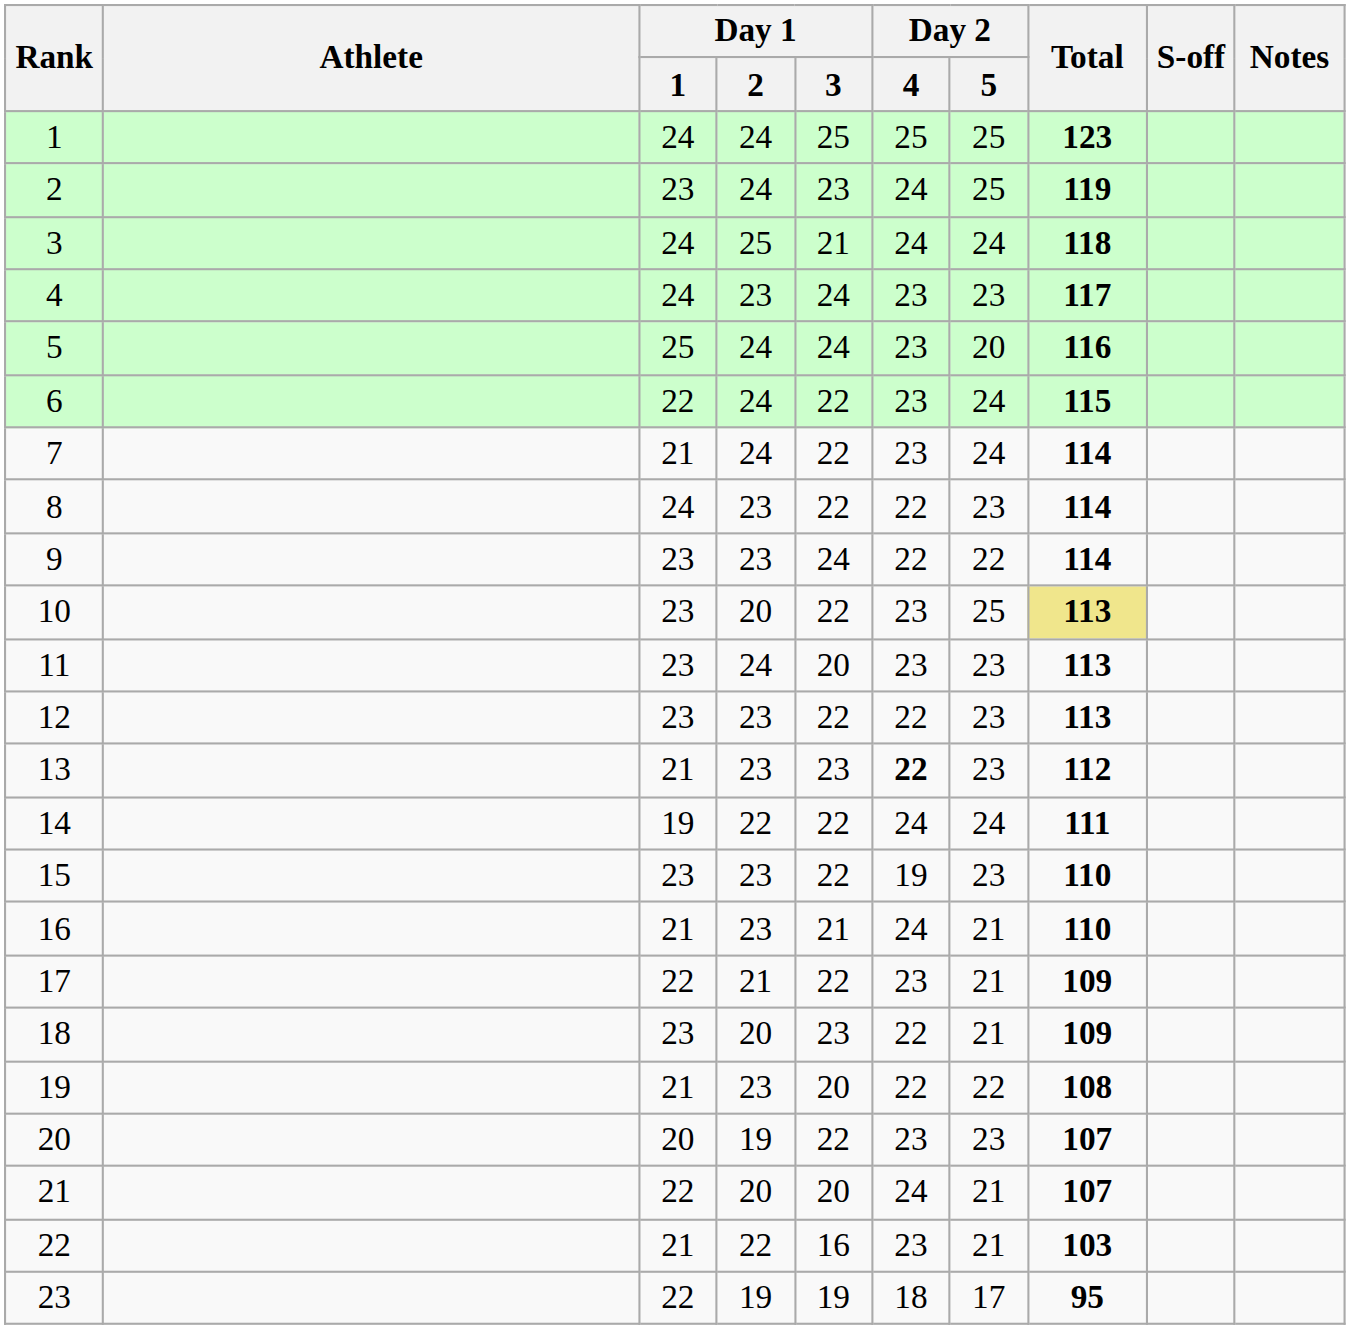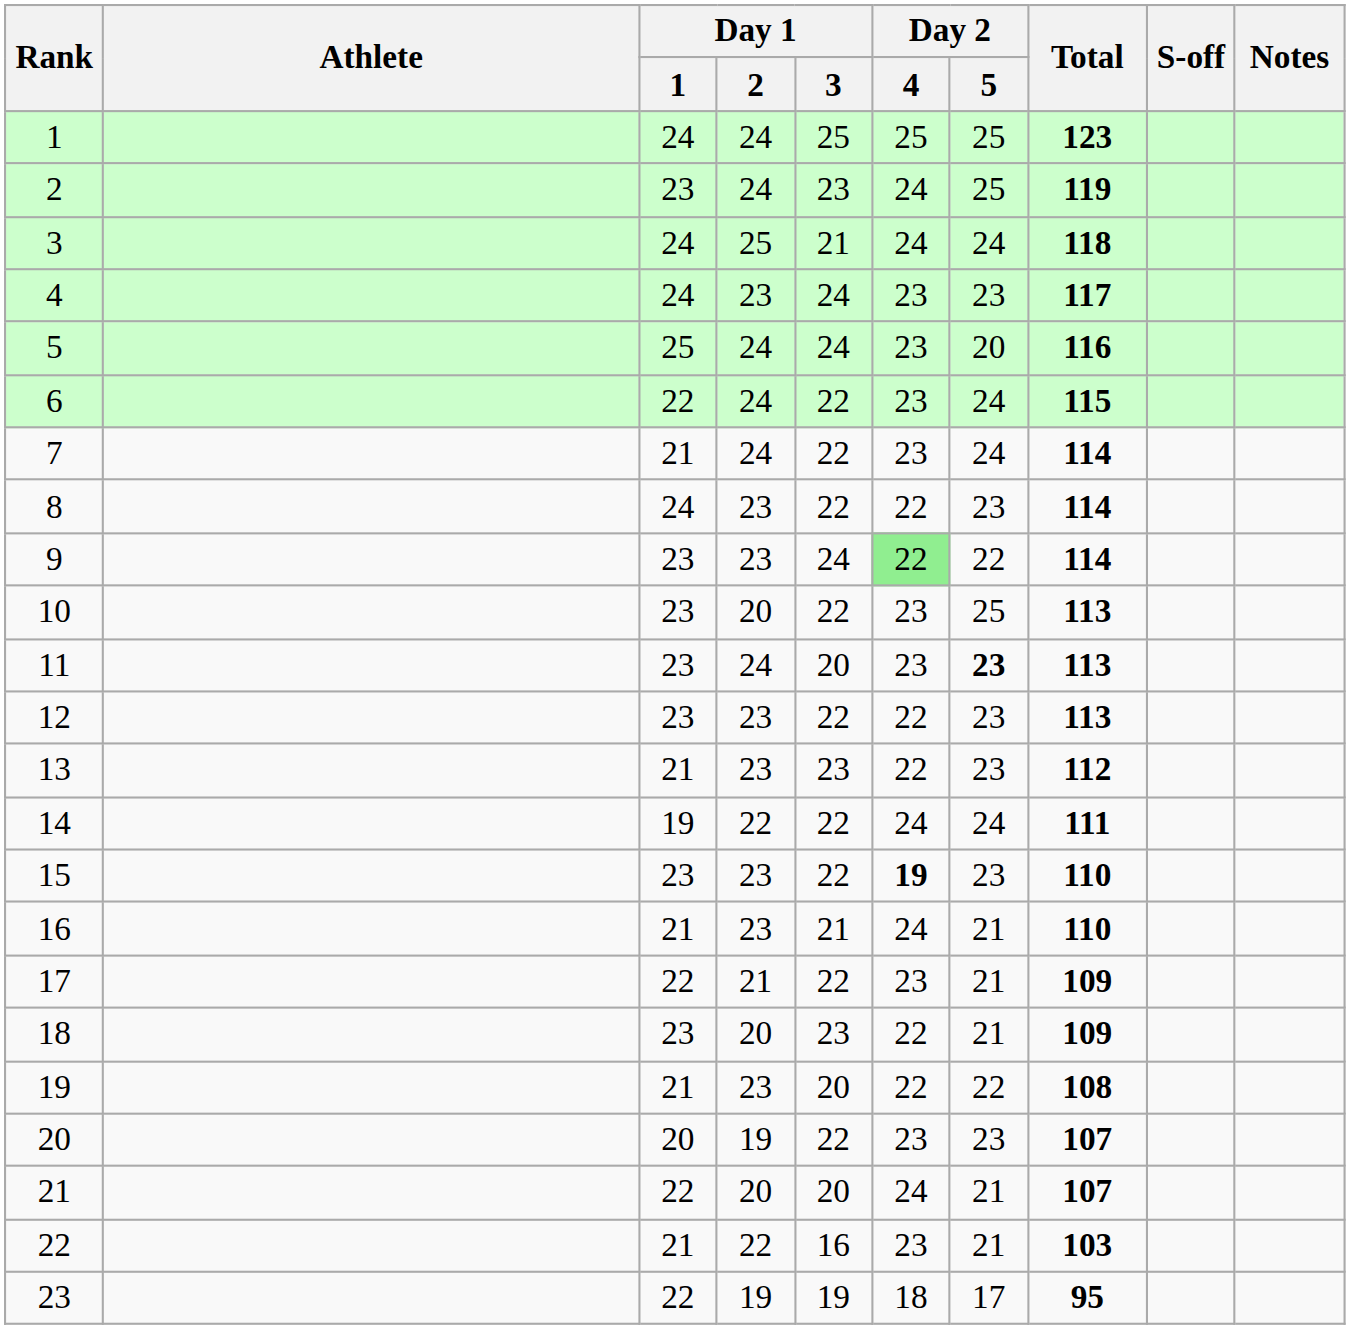(911, 558) no background -> (911, 558) lightgreen background
(1087, 611) khaki background -> (1087, 611) no background
(989, 664) normal -> (989, 664) bold
(911, 769) bold -> (911, 769) normal
(911, 875) normal -> (911, 875) bold
